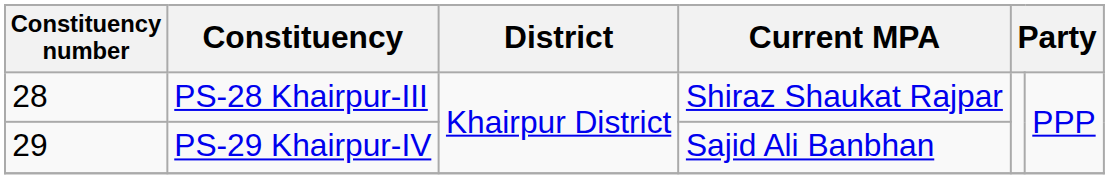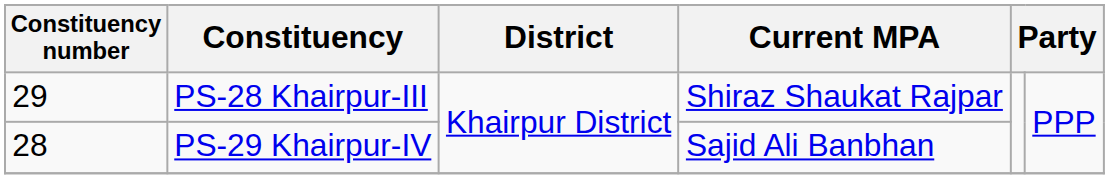(30, 96) 28 -> (30, 96) 29
(30, 146) 29 -> (30, 146) 28
